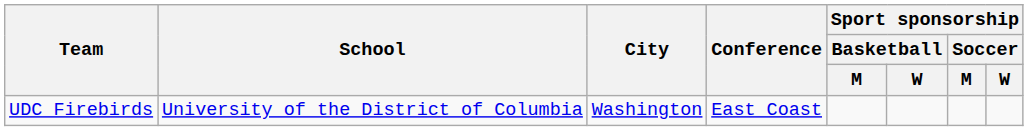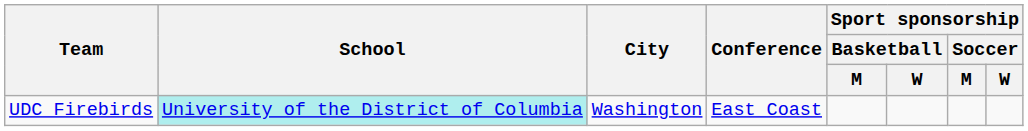(372, 110) no background -> (372, 110) paleturquoise background
